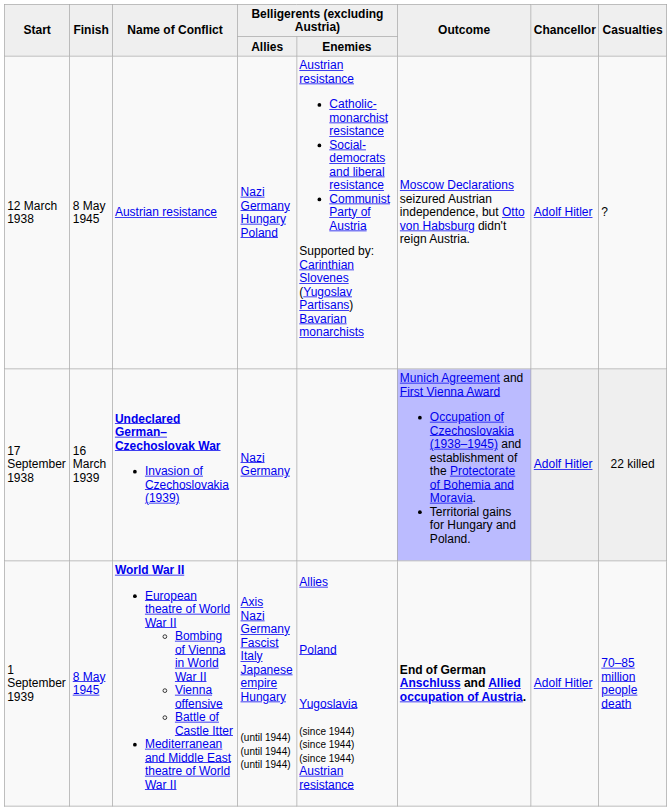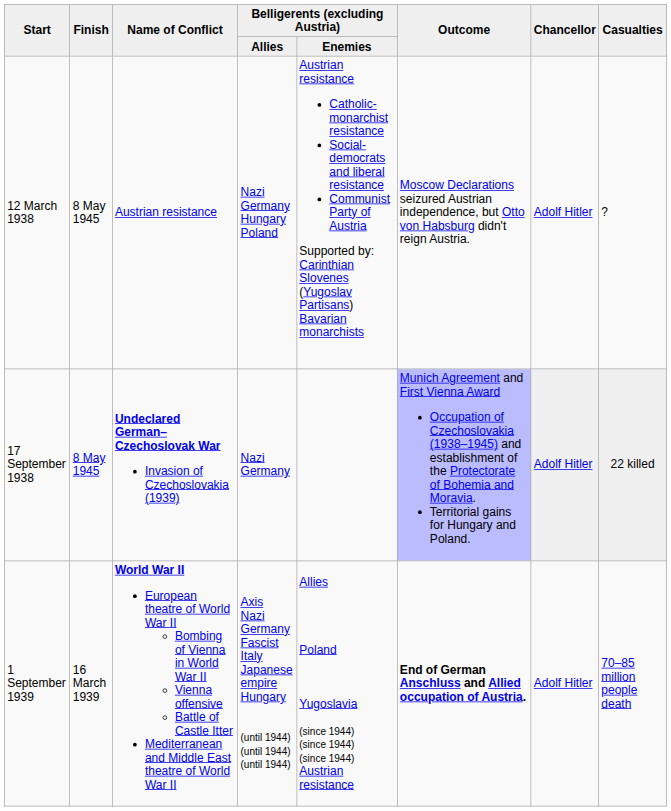(89, 464) 16 March 1939 -> (89, 464) 8 May 1945
(89, 683) 8 May 1945 -> (89, 683) 16 March 1939
